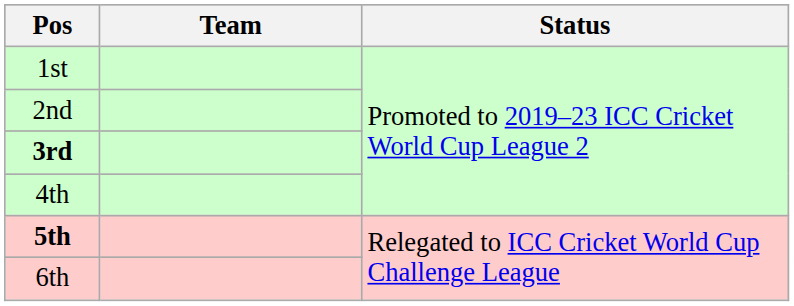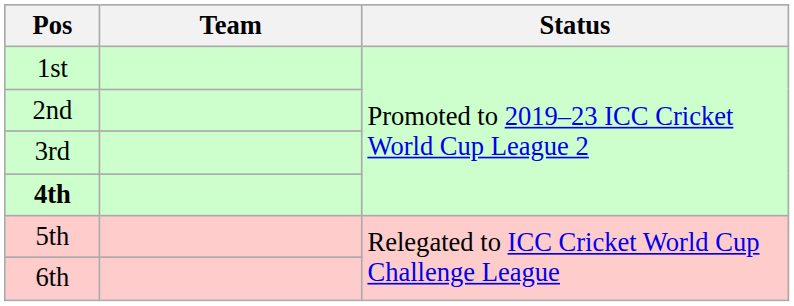(52, 151) bold -> (52, 151) normal
(52, 194) normal -> (52, 194) bold
(52, 236) bold -> (52, 236) normal
